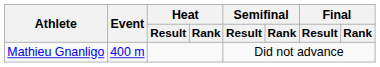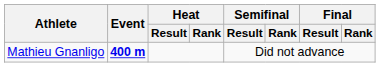(127, 53) normal -> (128, 53) bold
